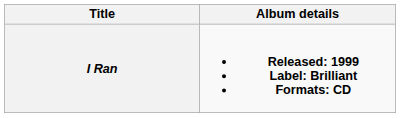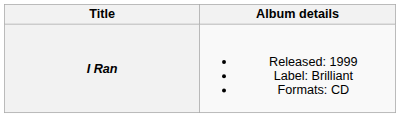(298, 76) bold -> (298, 76) normal
